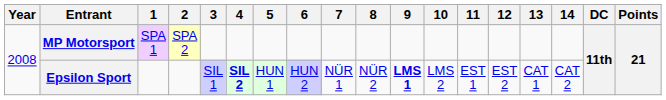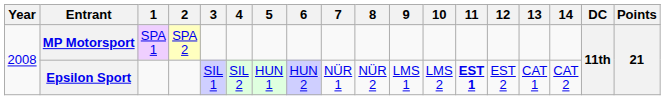(239, 77) bold -> (239, 77) normal
(407, 77) bold -> (406, 77) normal
(473, 77) normal -> (472, 77) bold
